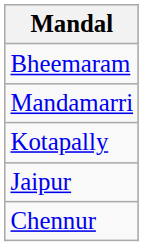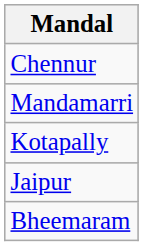(70, 63) Bheemaram -> (53, 63) Chennur
(53, 220) Chennur -> (70, 220) Bheemaram
